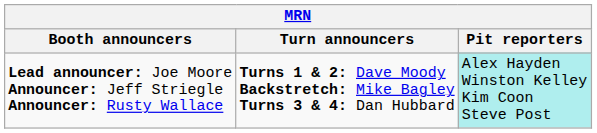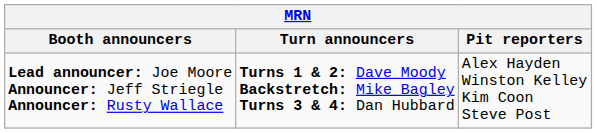(525, 91) paleturquoise background -> (525, 91) no background
